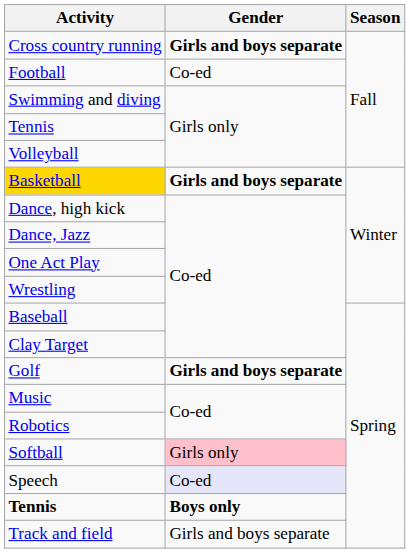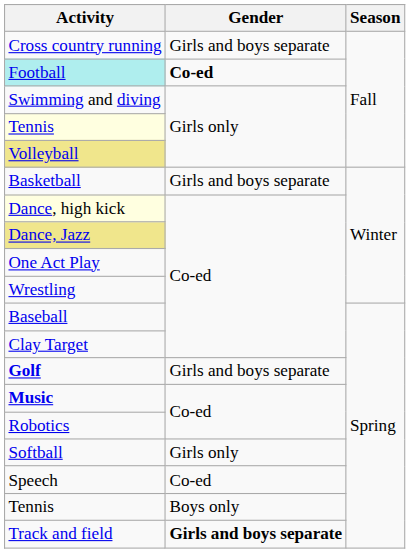(256, 45) bold -> (250, 45) normal
(37, 72) no background -> (37, 72) paleturquoise background
(190, 72) normal -> (191, 72) bold
(31, 126) no background -> (31, 126) lightyellow background
(44, 153) no background -> (44, 153) khaki background
(45, 180) gold background -> (45, 180) no background
(256, 180) bold -> (250, 180) normal
(67, 208) no background -> (67, 208) lightyellow background
(49, 235) no background -> (49, 235) khaki background
(24, 371) normal -> (25, 371) bold
(256, 371) bold -> (250, 371) normal
(30, 398) normal -> (31, 398) bold
(204, 452) pink background -> (204, 452) no background
(190, 479) lavender background -> (190, 479) no background
(32, 506) bold -> (31, 506) normal
(205, 506) bold -> (204, 506) normal
(250, 533) normal -> (256, 533) bold
